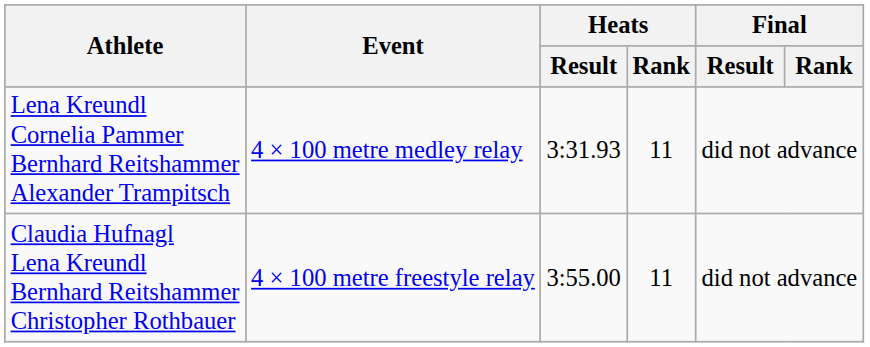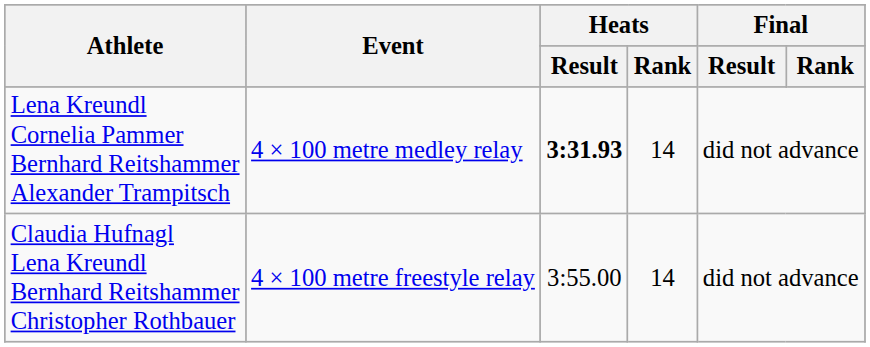(584, 150) normal -> (584, 150) bold
(661, 150) 11 -> (663, 150) 14
(661, 277) 11 -> (663, 277) 14
